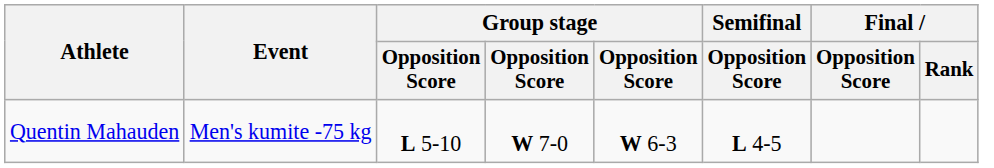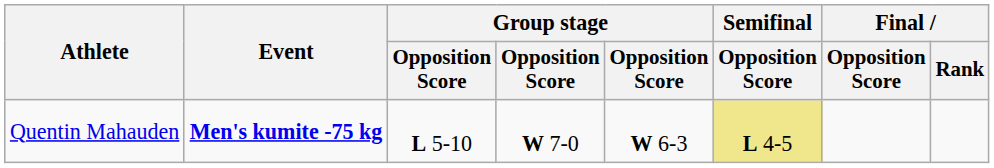(281, 131) normal -> (286, 131) bold
(757, 144) no background -> (768, 144) khaki background
